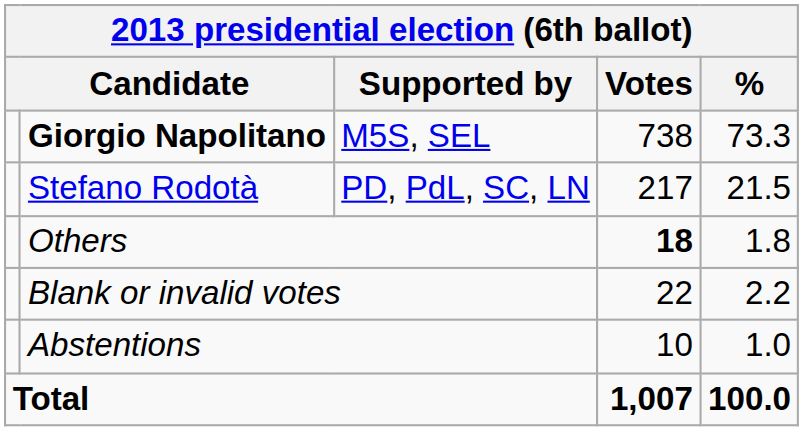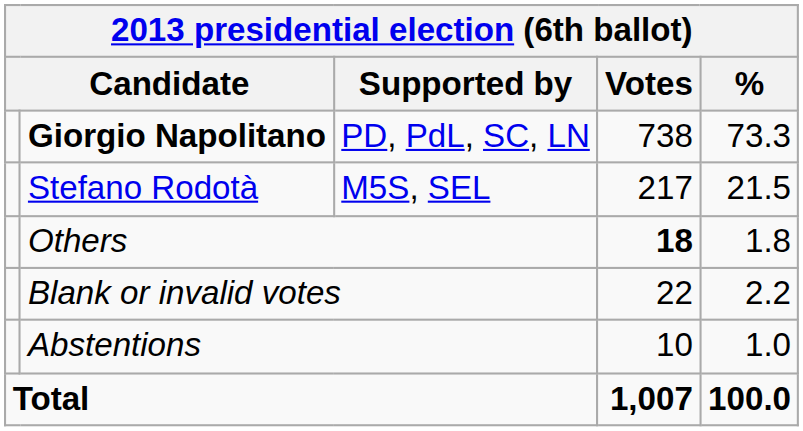(416, 135) M5S, SEL -> (466, 135) PD, PdL, SC, LN
(466, 188) PD, PdL, SC, LN -> (416, 188) M5S, SEL
